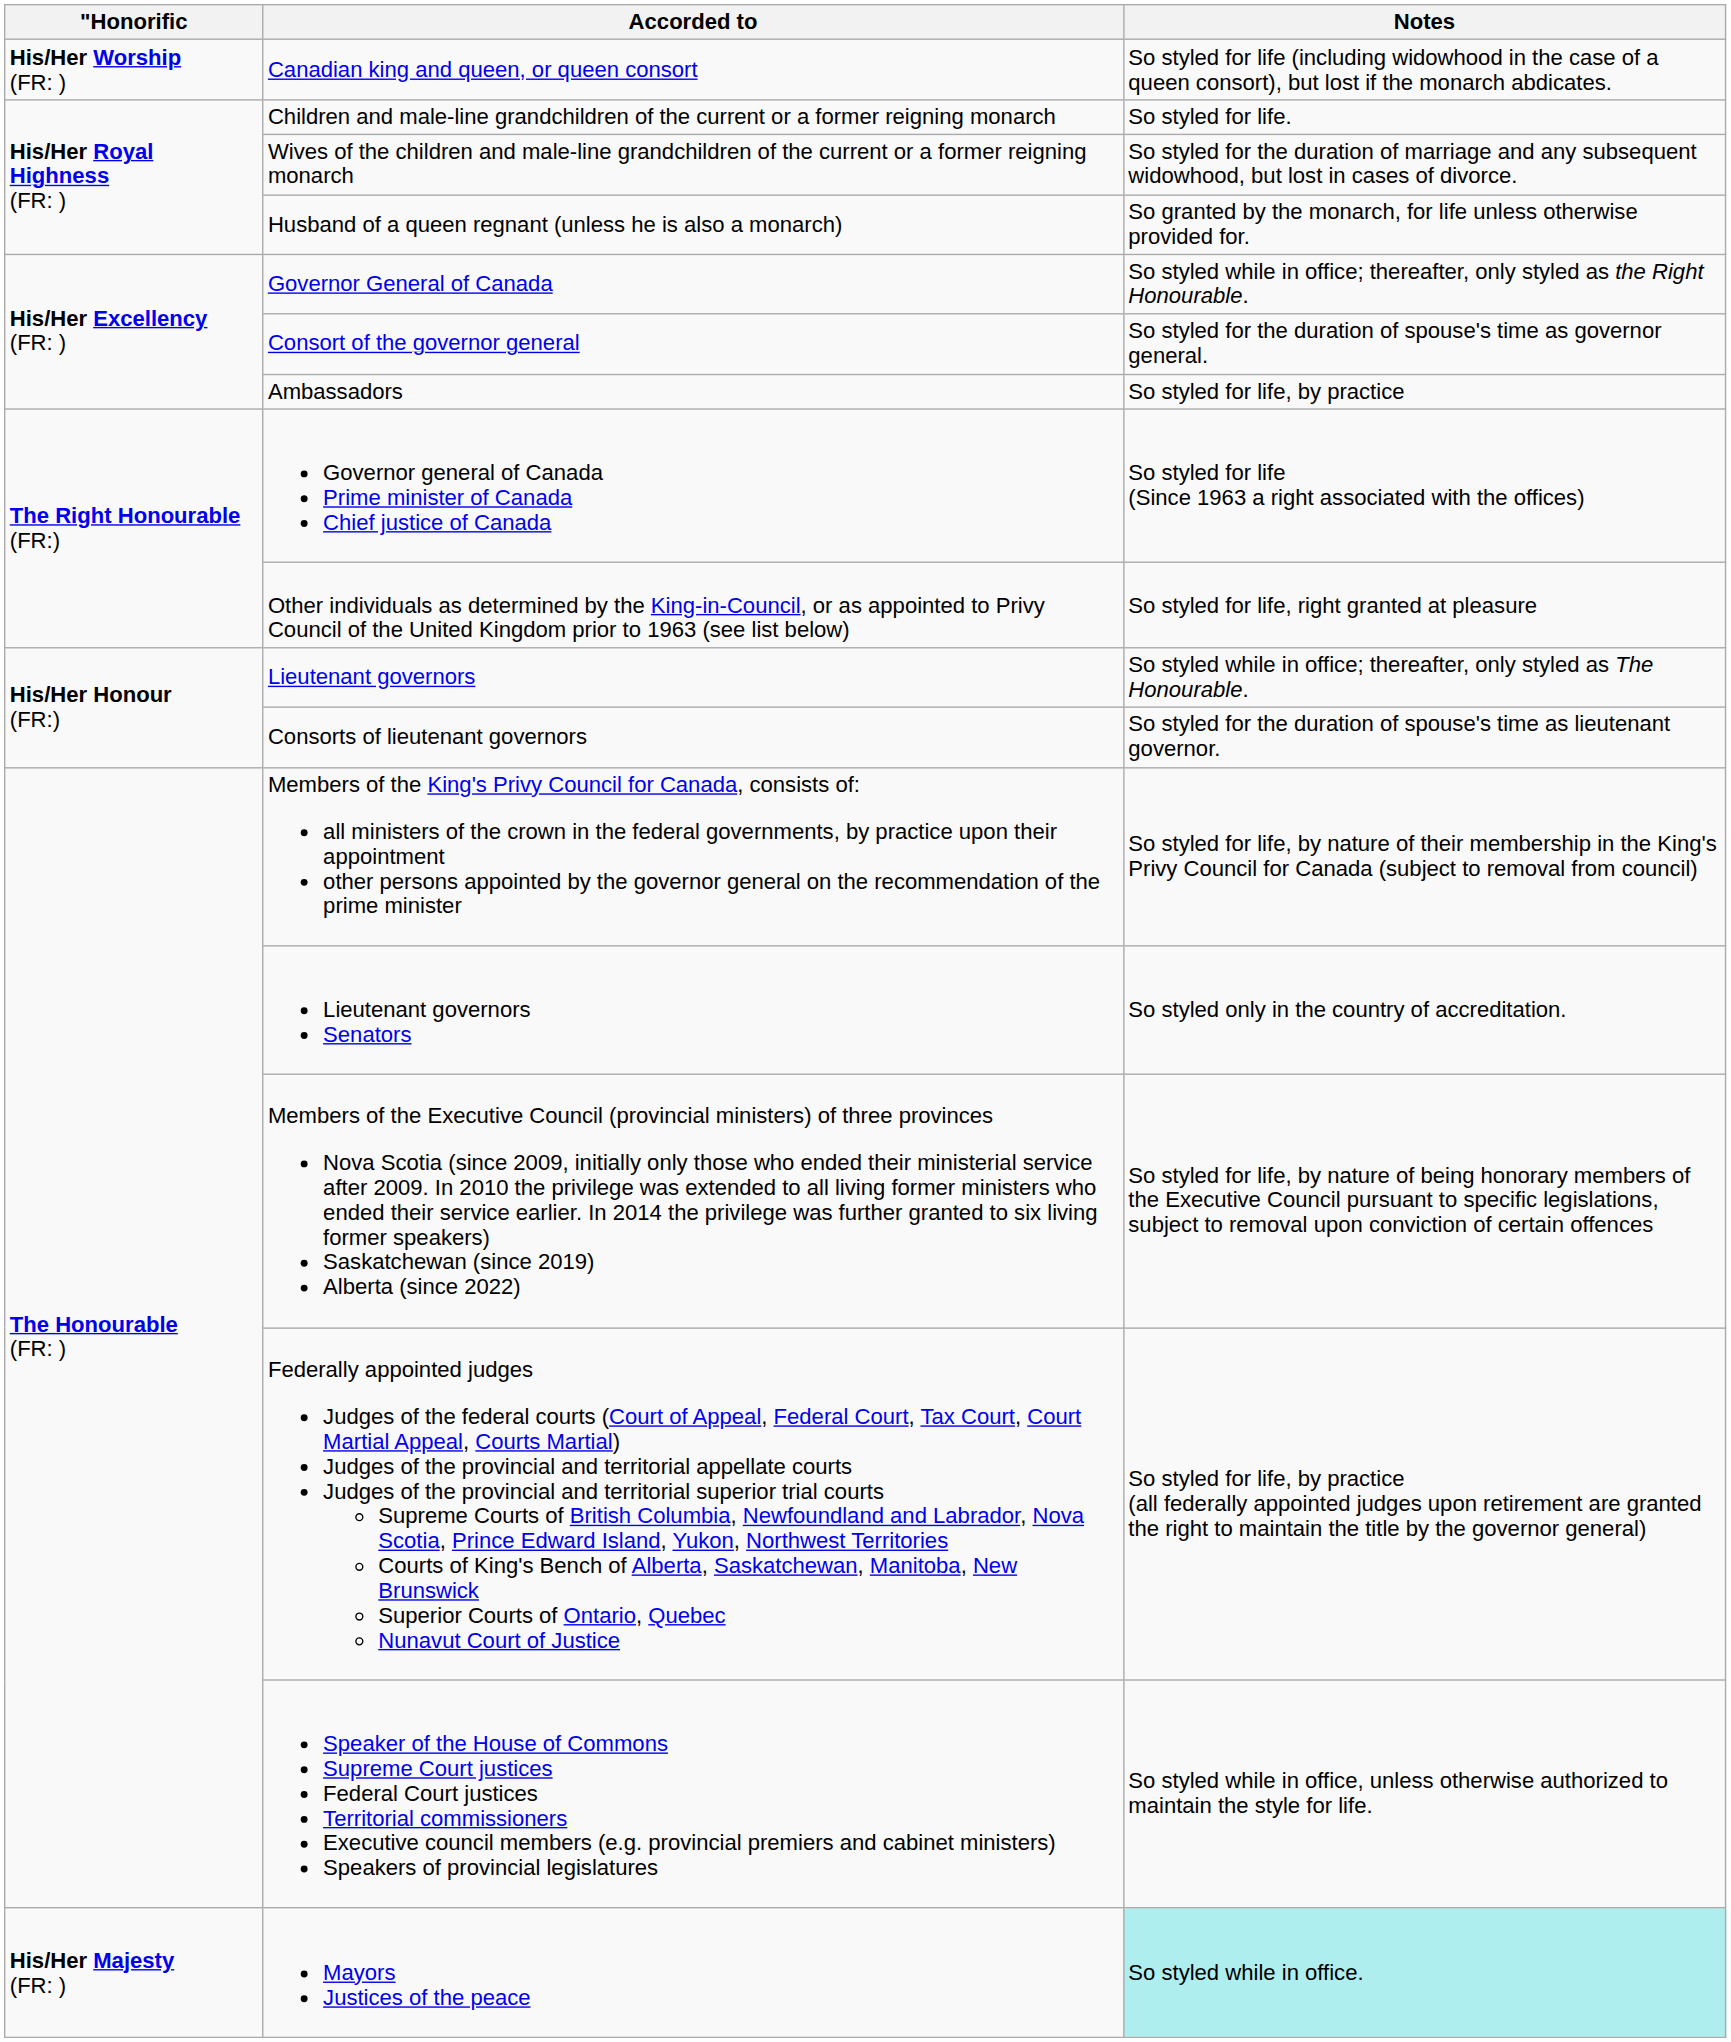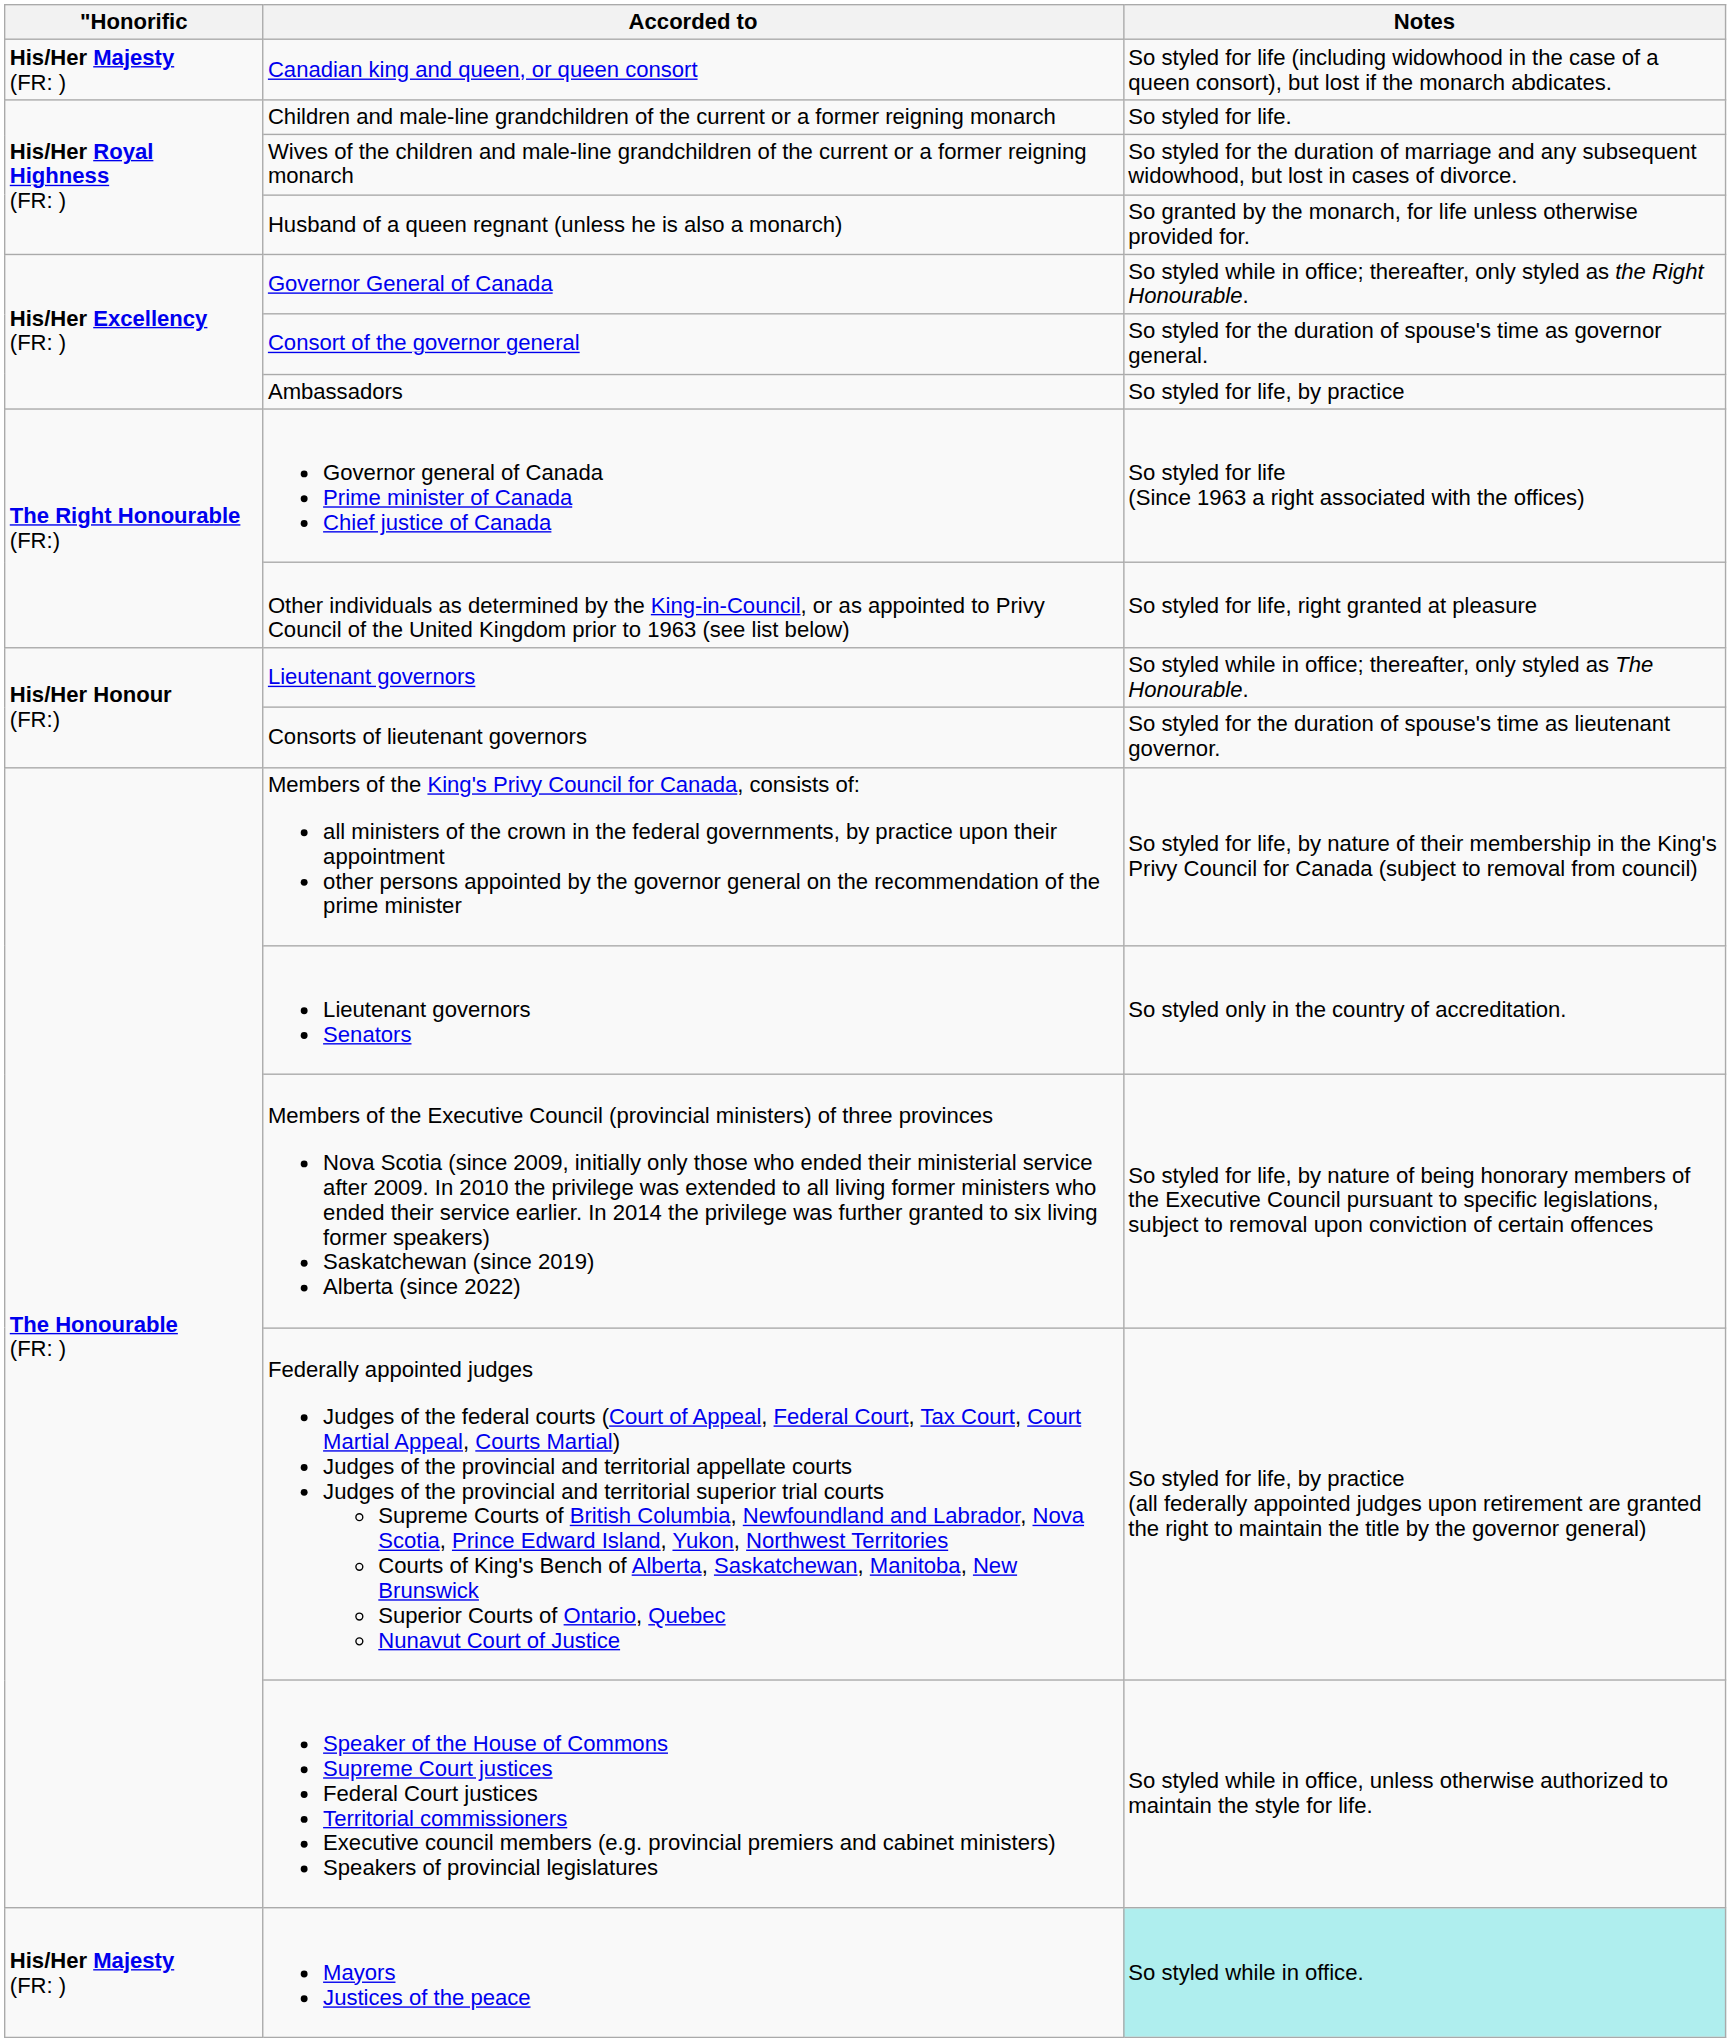(95, 69) His/Her Worship (FR: ) -> (92, 69) His/Her Majesty (FR: )
